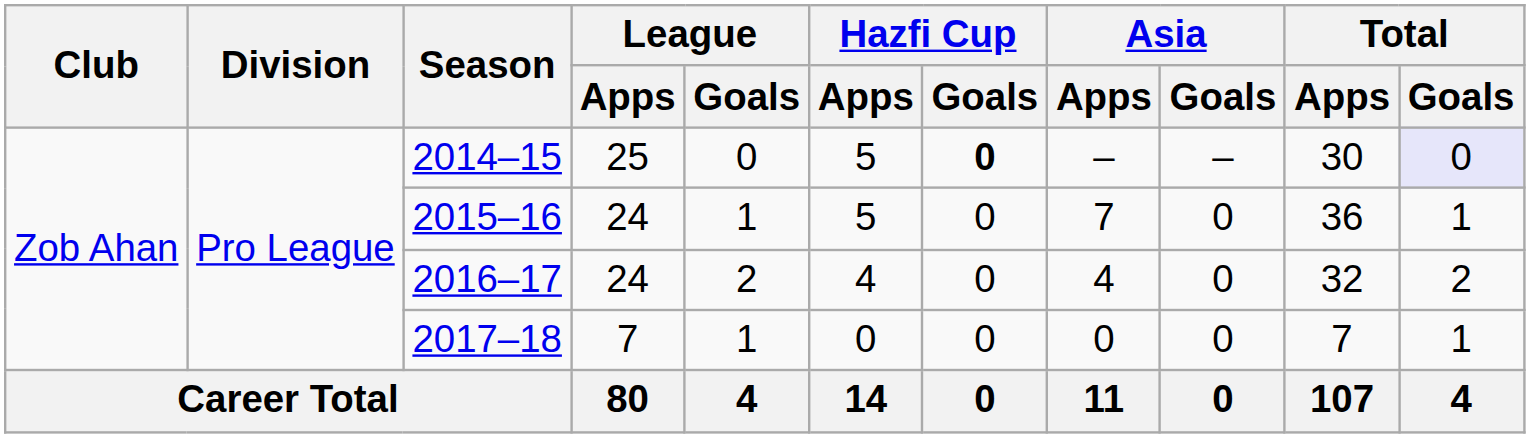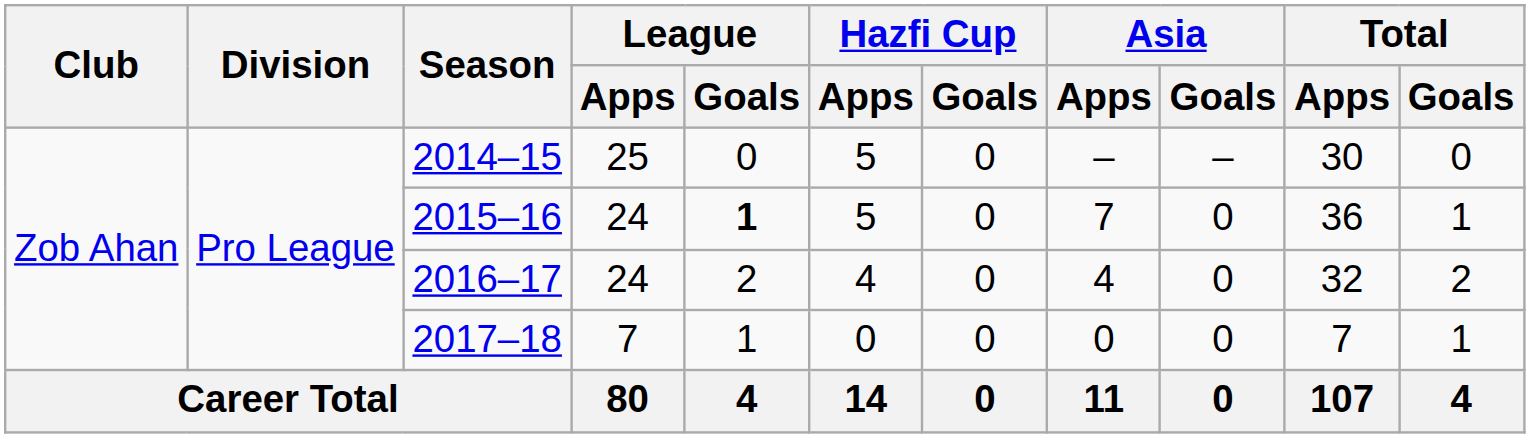(985, 156) bold -> (985, 156) normal
(1461, 156) lavender background -> (1461, 156) no background
(747, 217) normal -> (747, 217) bold
